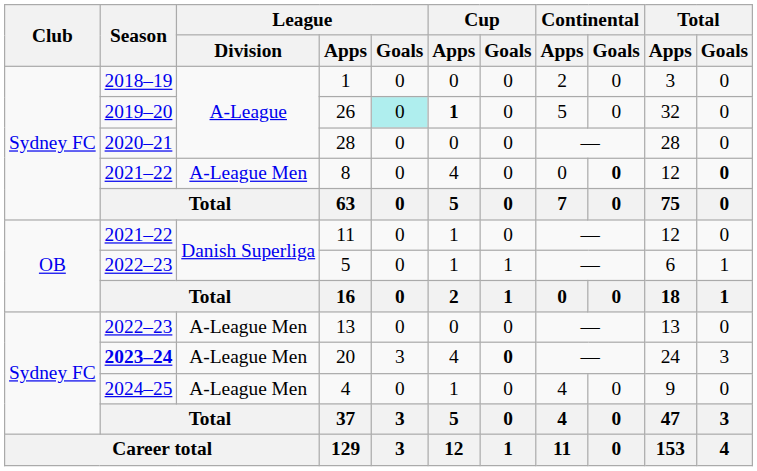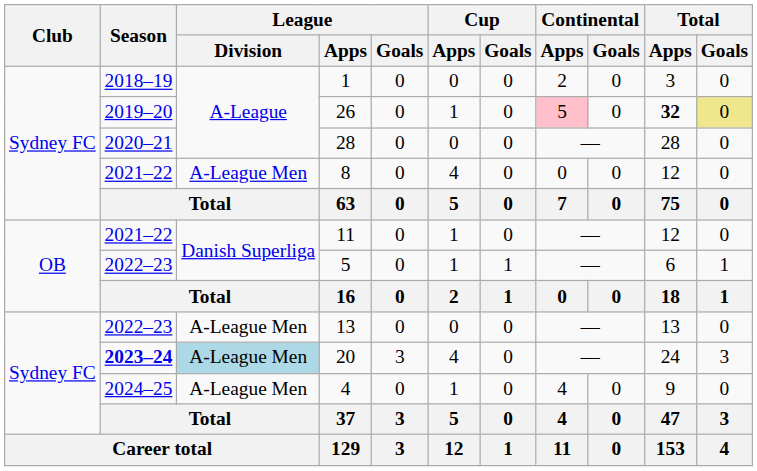(400, 111) paleturquoise background -> (400, 111) no background
(454, 111) bold -> (454, 111) normal
(562, 111) no background -> (562, 111) pink background
(670, 111) normal -> (670, 111) bold
(724, 111) no background -> (724, 111) khaki background
(616, 173) bold -> (616, 173) normal
(724, 173) bold -> (724, 173) normal
(248, 357) no background -> (248, 357) lightblue background
(508, 357) bold -> (508, 357) normal
